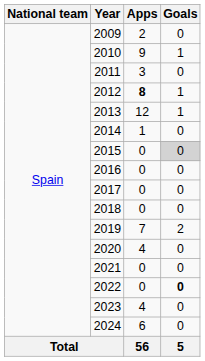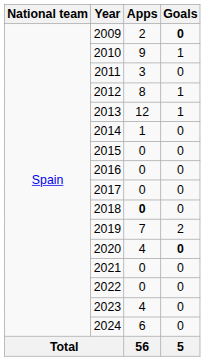(180, 33) normal -> (180, 33) bold
(142, 92) bold -> (142, 92) normal
(180, 151) lightgrey background -> (180, 151) no background
(142, 209) normal -> (142, 209) bold
(180, 248) normal -> (180, 248) bold
(180, 287) bold -> (180, 287) normal
